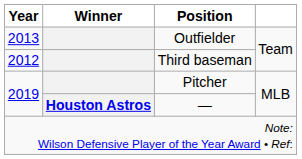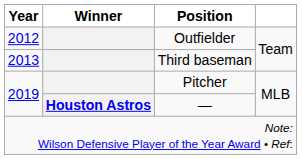(23, 38) 2013 -> (23, 38) 2012
(23, 61) 2012 -> (23, 61) 2013
